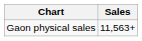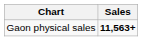(118, 28) normal -> (118, 28) bold
